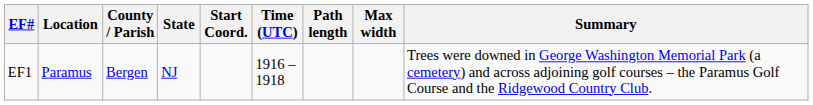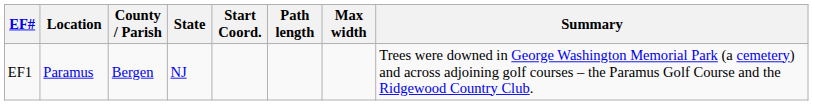- column: (277, 24)
